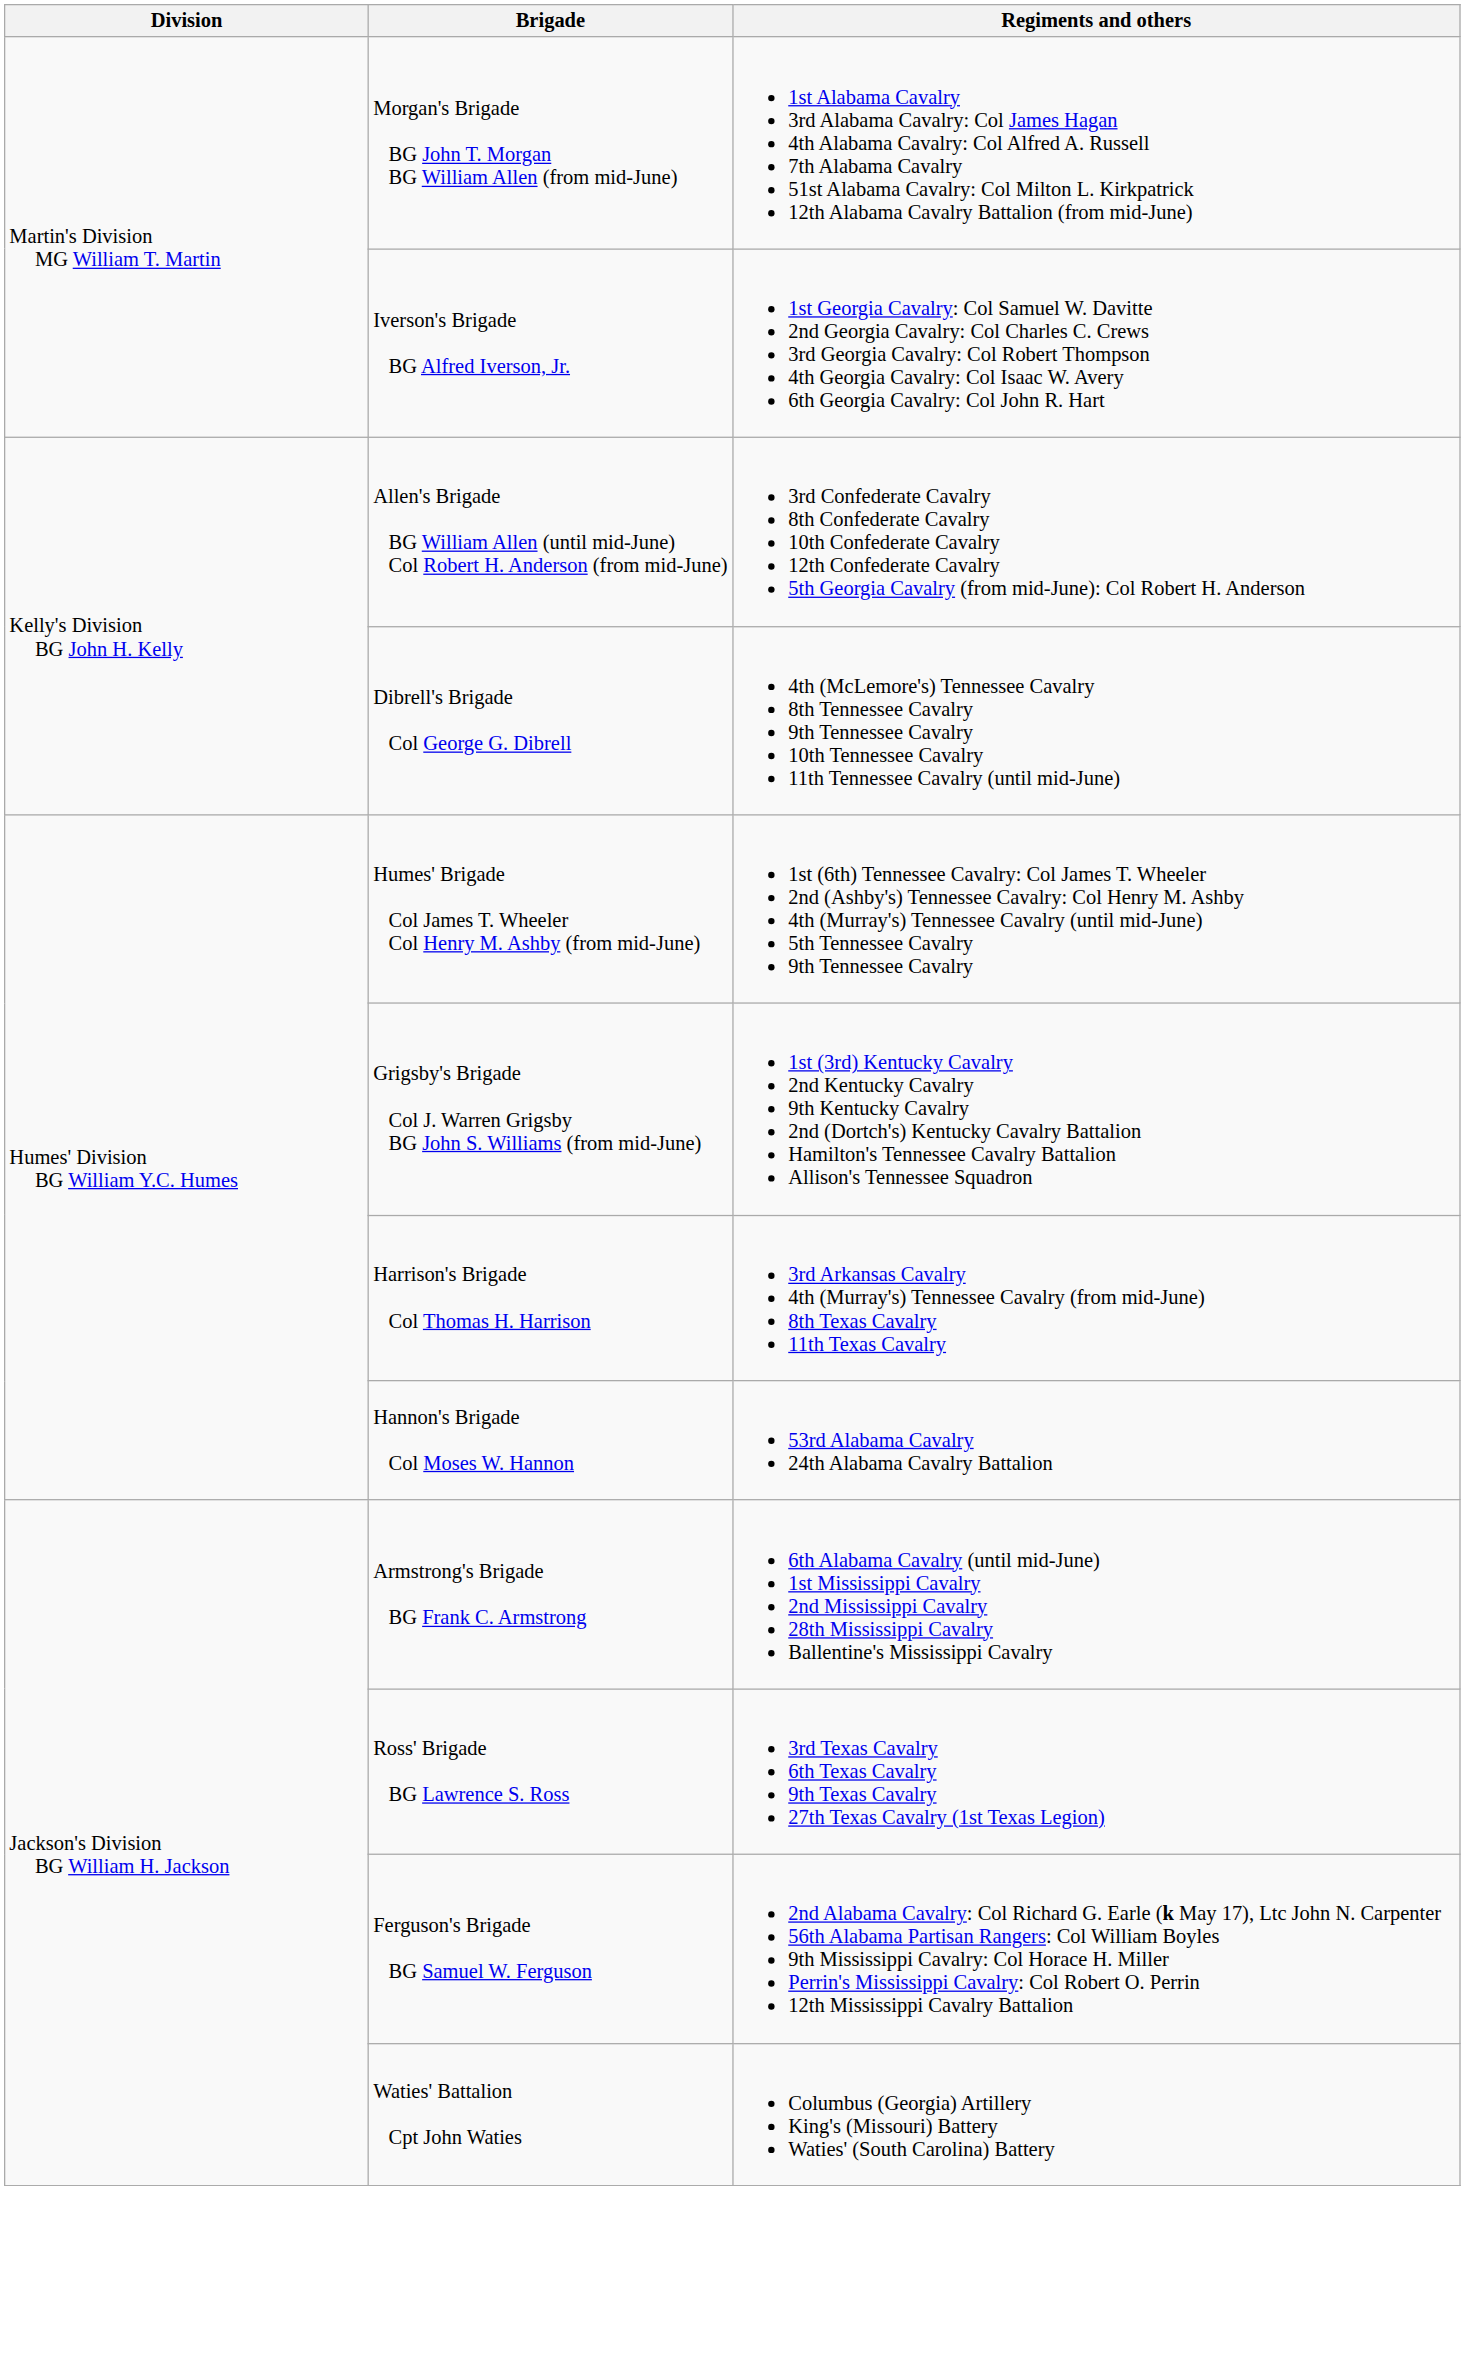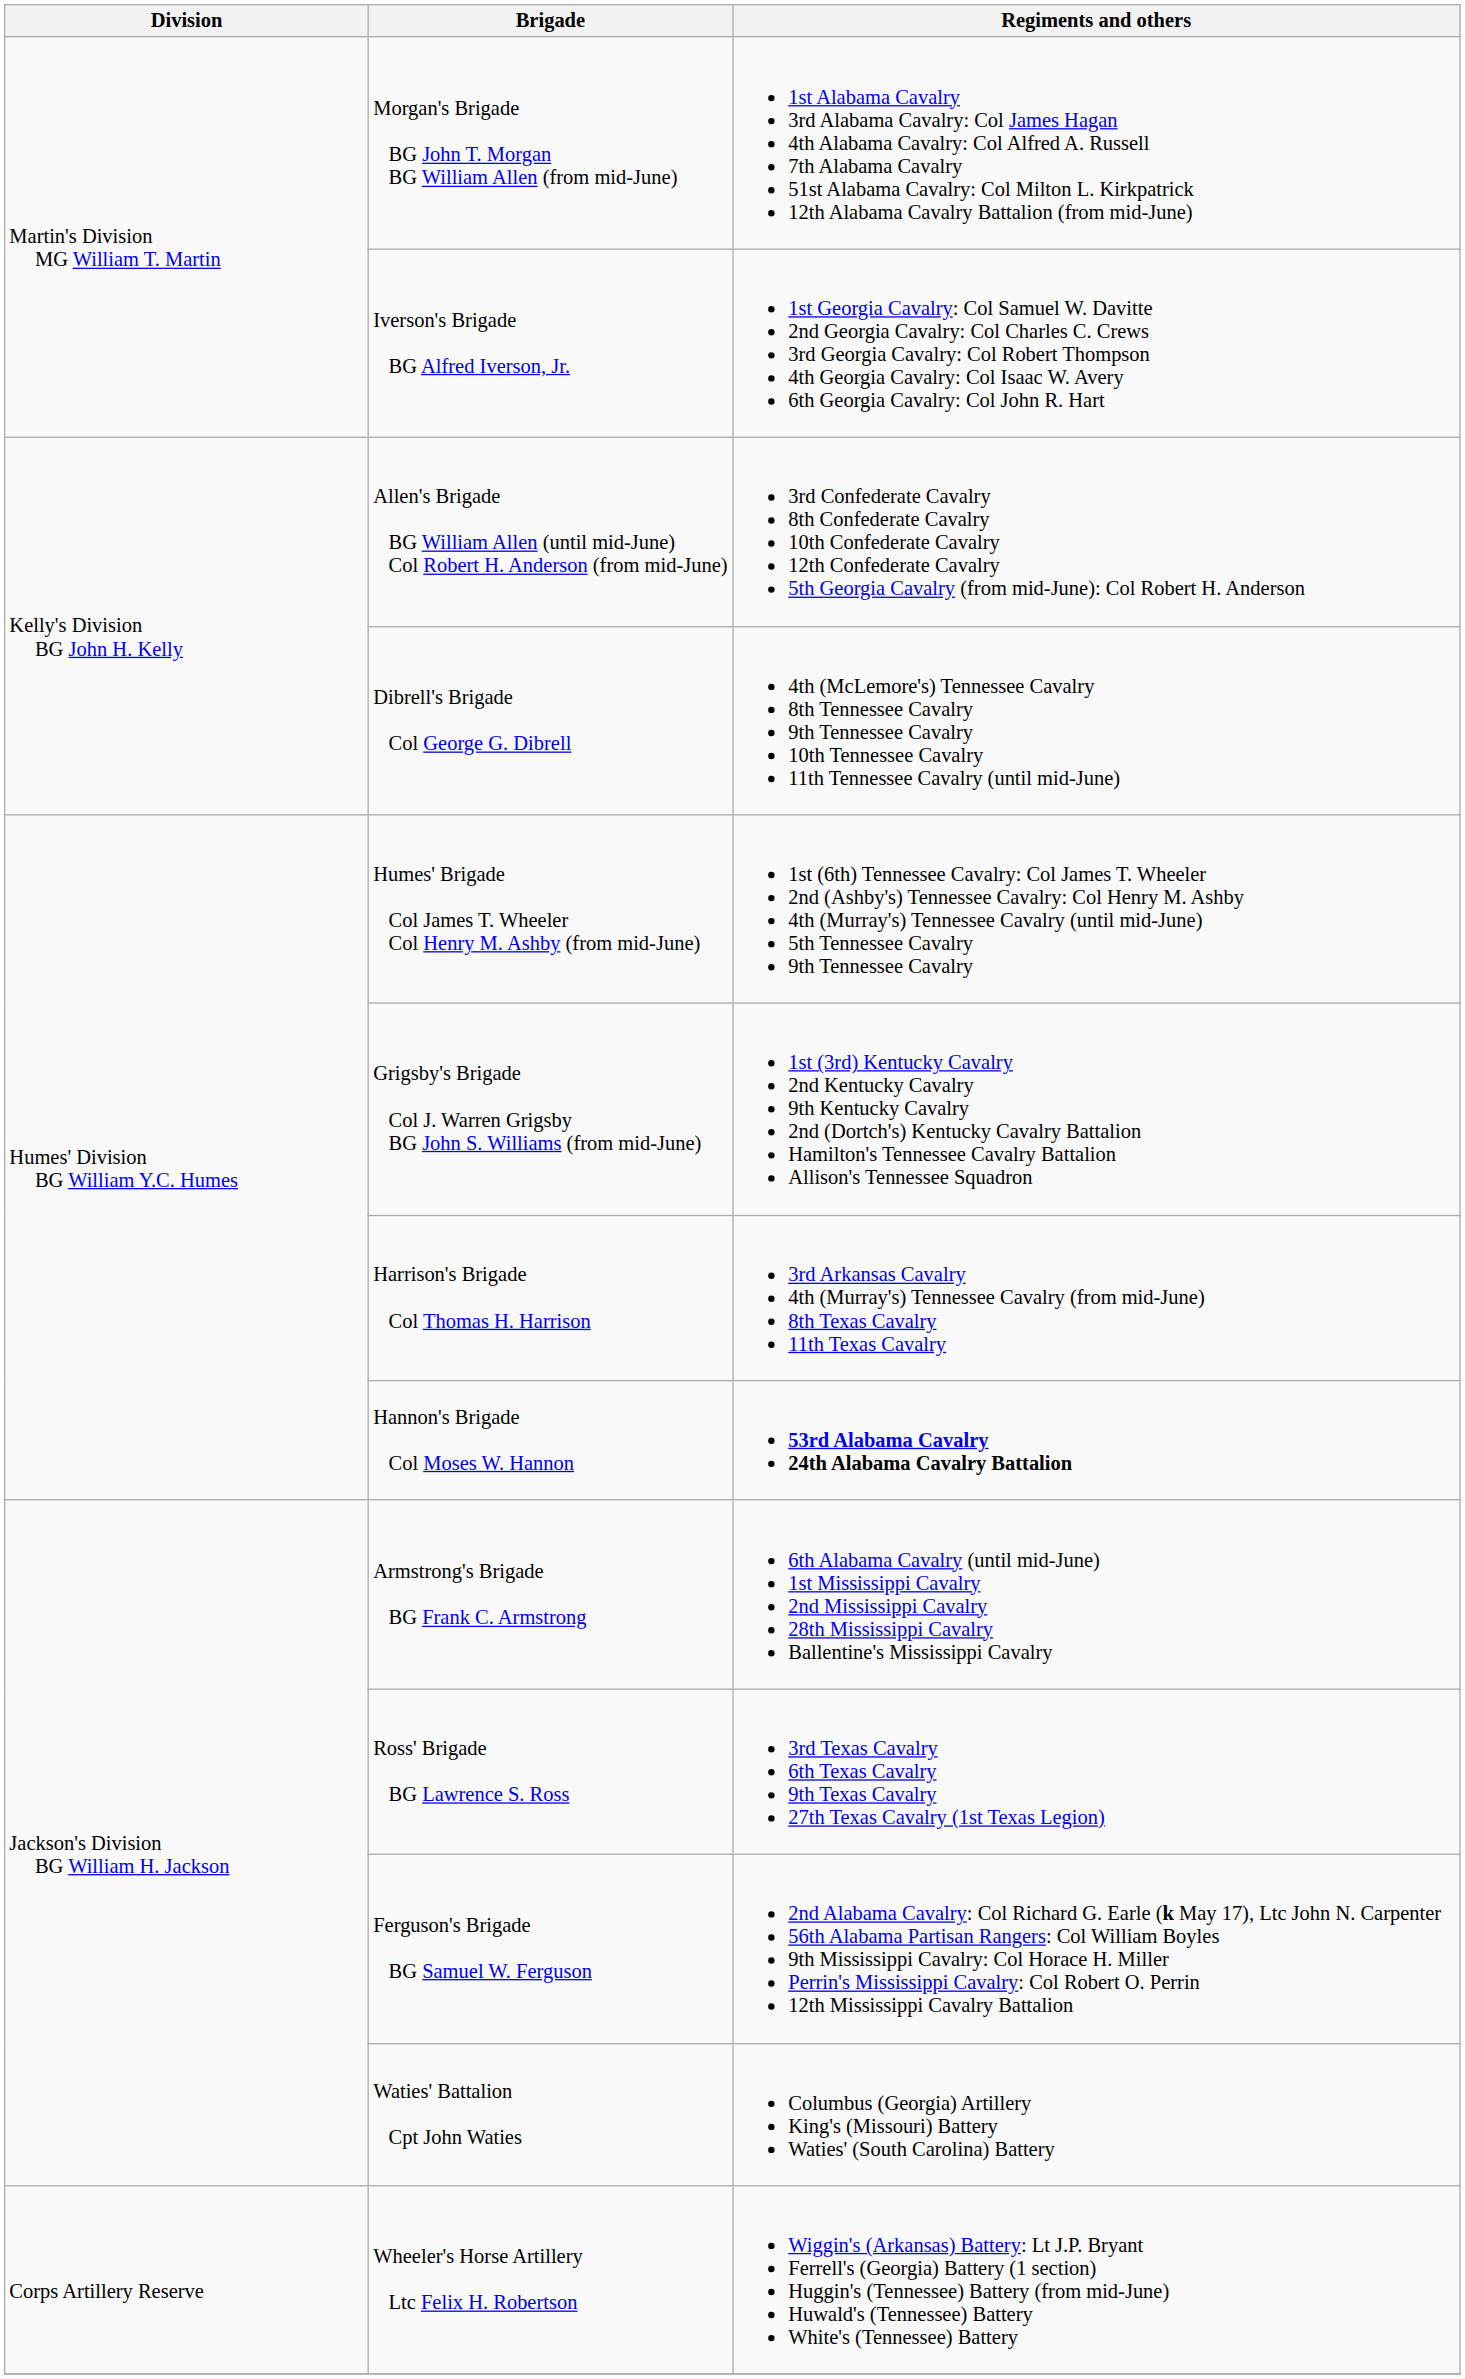(1096, 1452) normal -> (1096, 1452) bold
+ row: (478, 2279)
